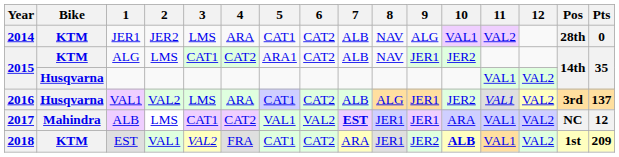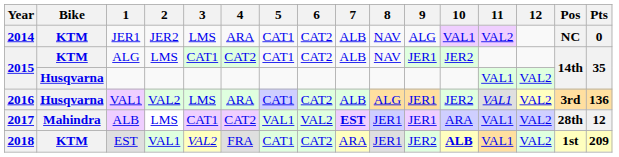(573, 36) 28th -> (570, 36) NC
(279, 57) ARA1 -> (278, 57) CAT1
(601, 99) 137 -> (599, 99) 136
(573, 120) NC -> (570, 120) 28th
